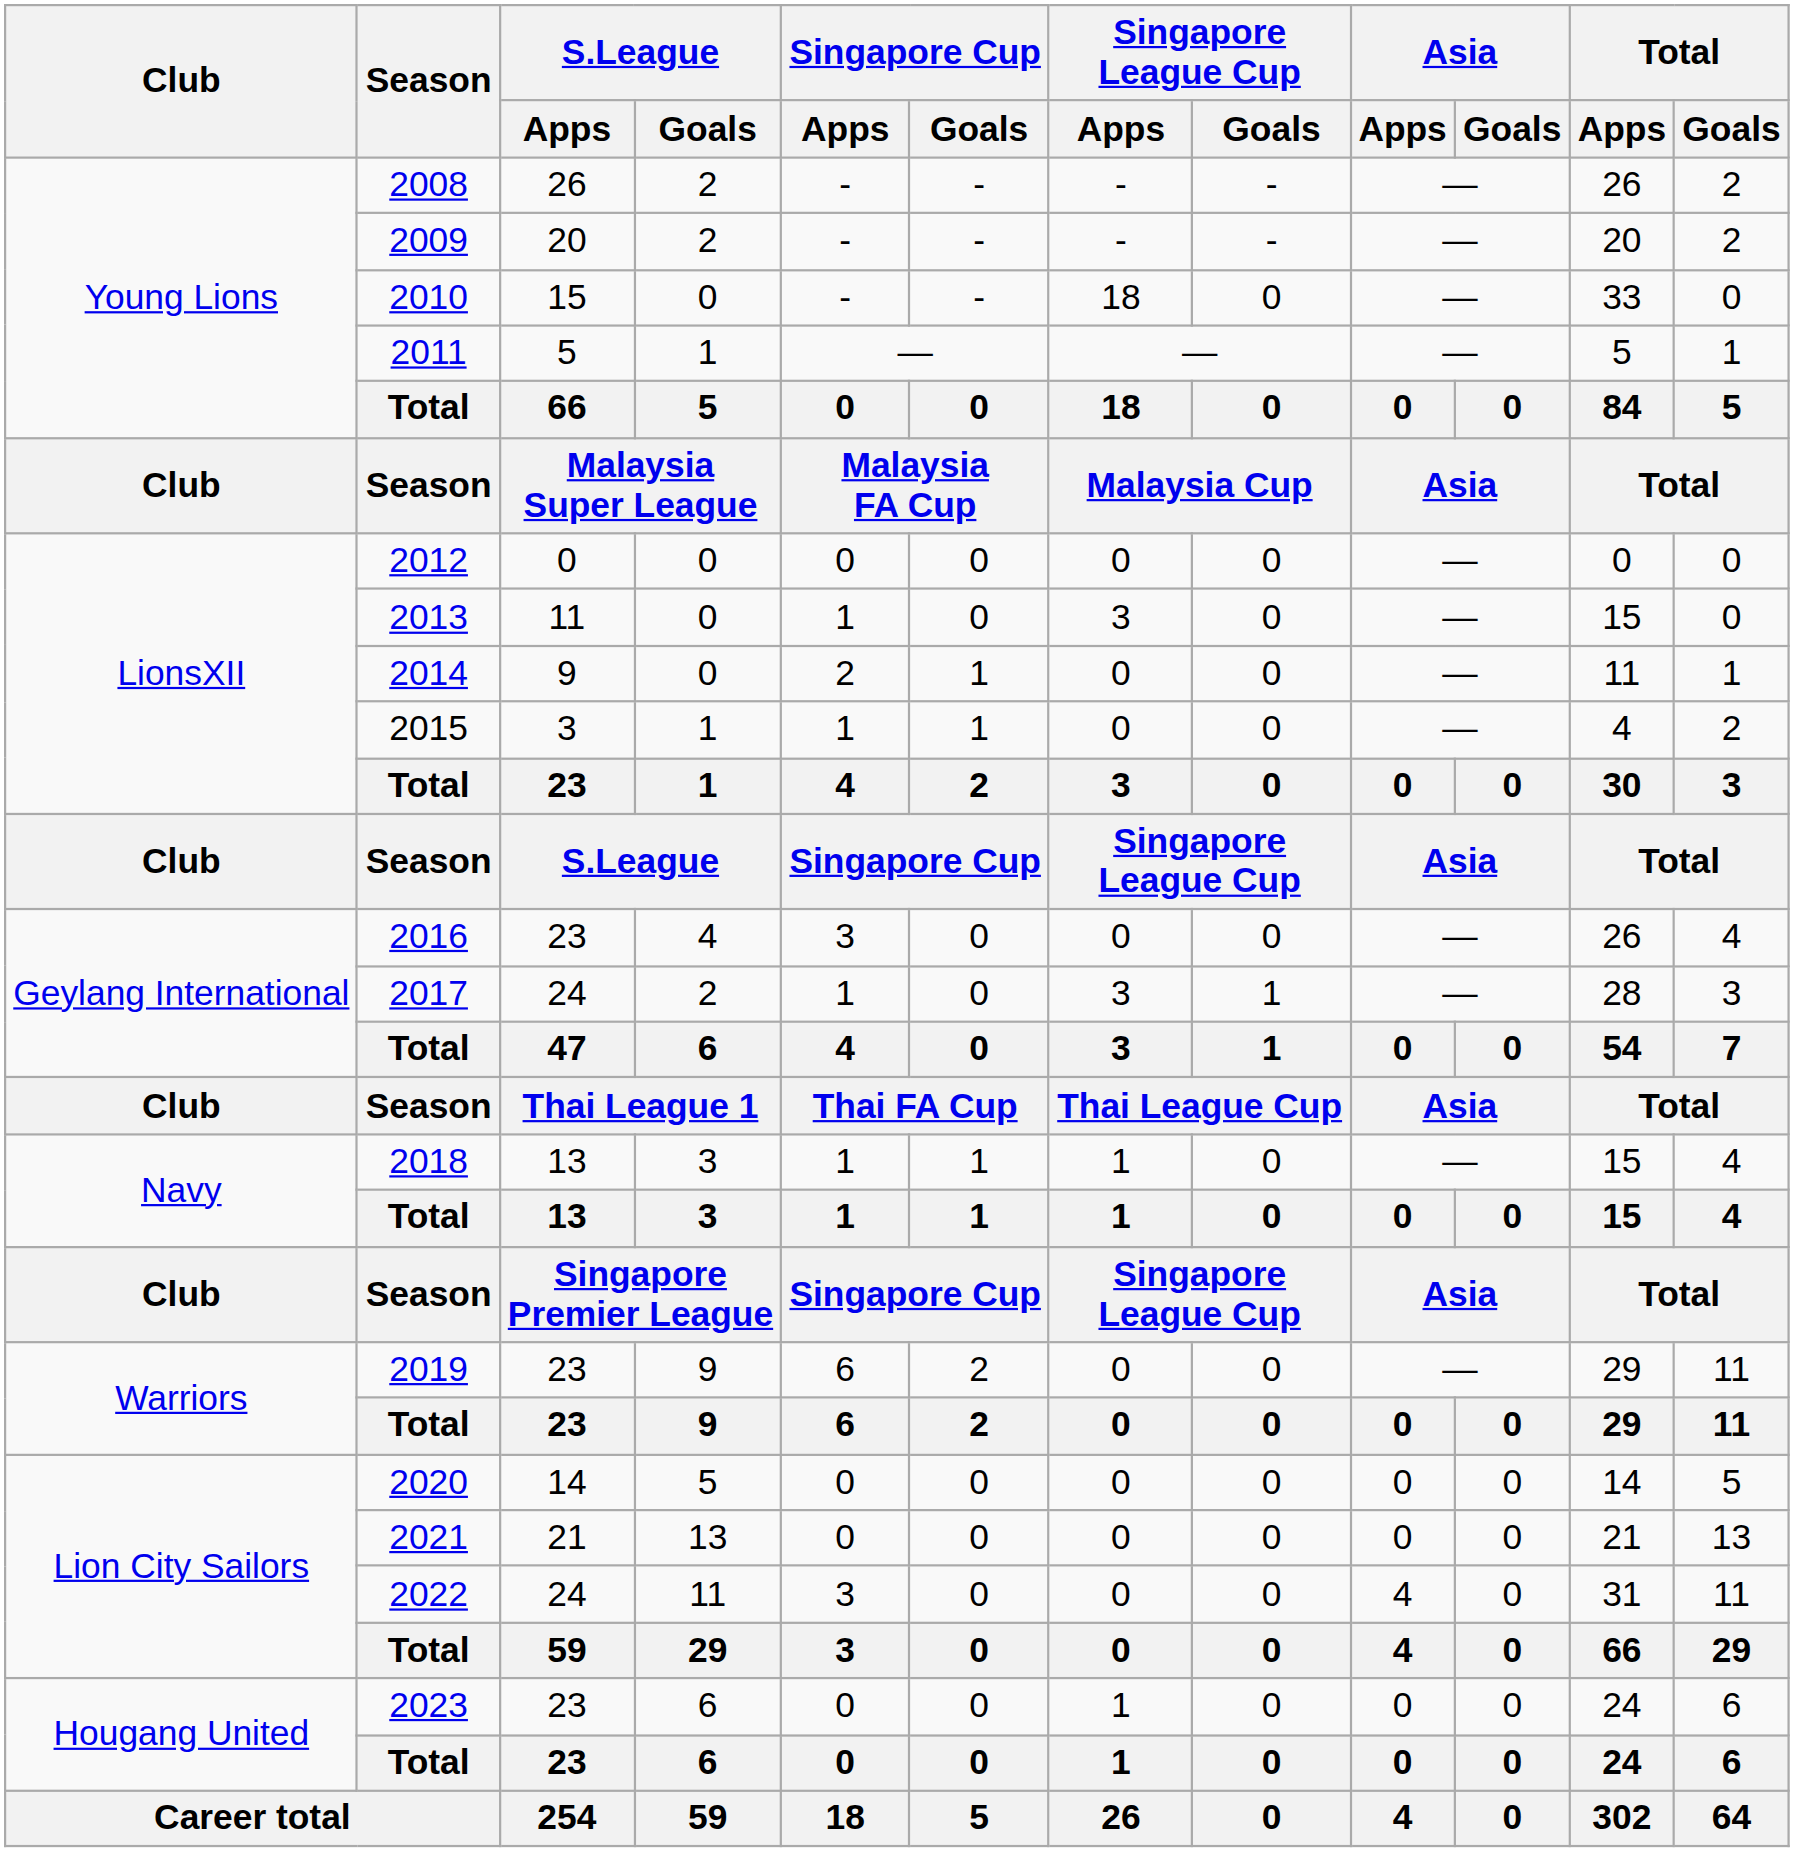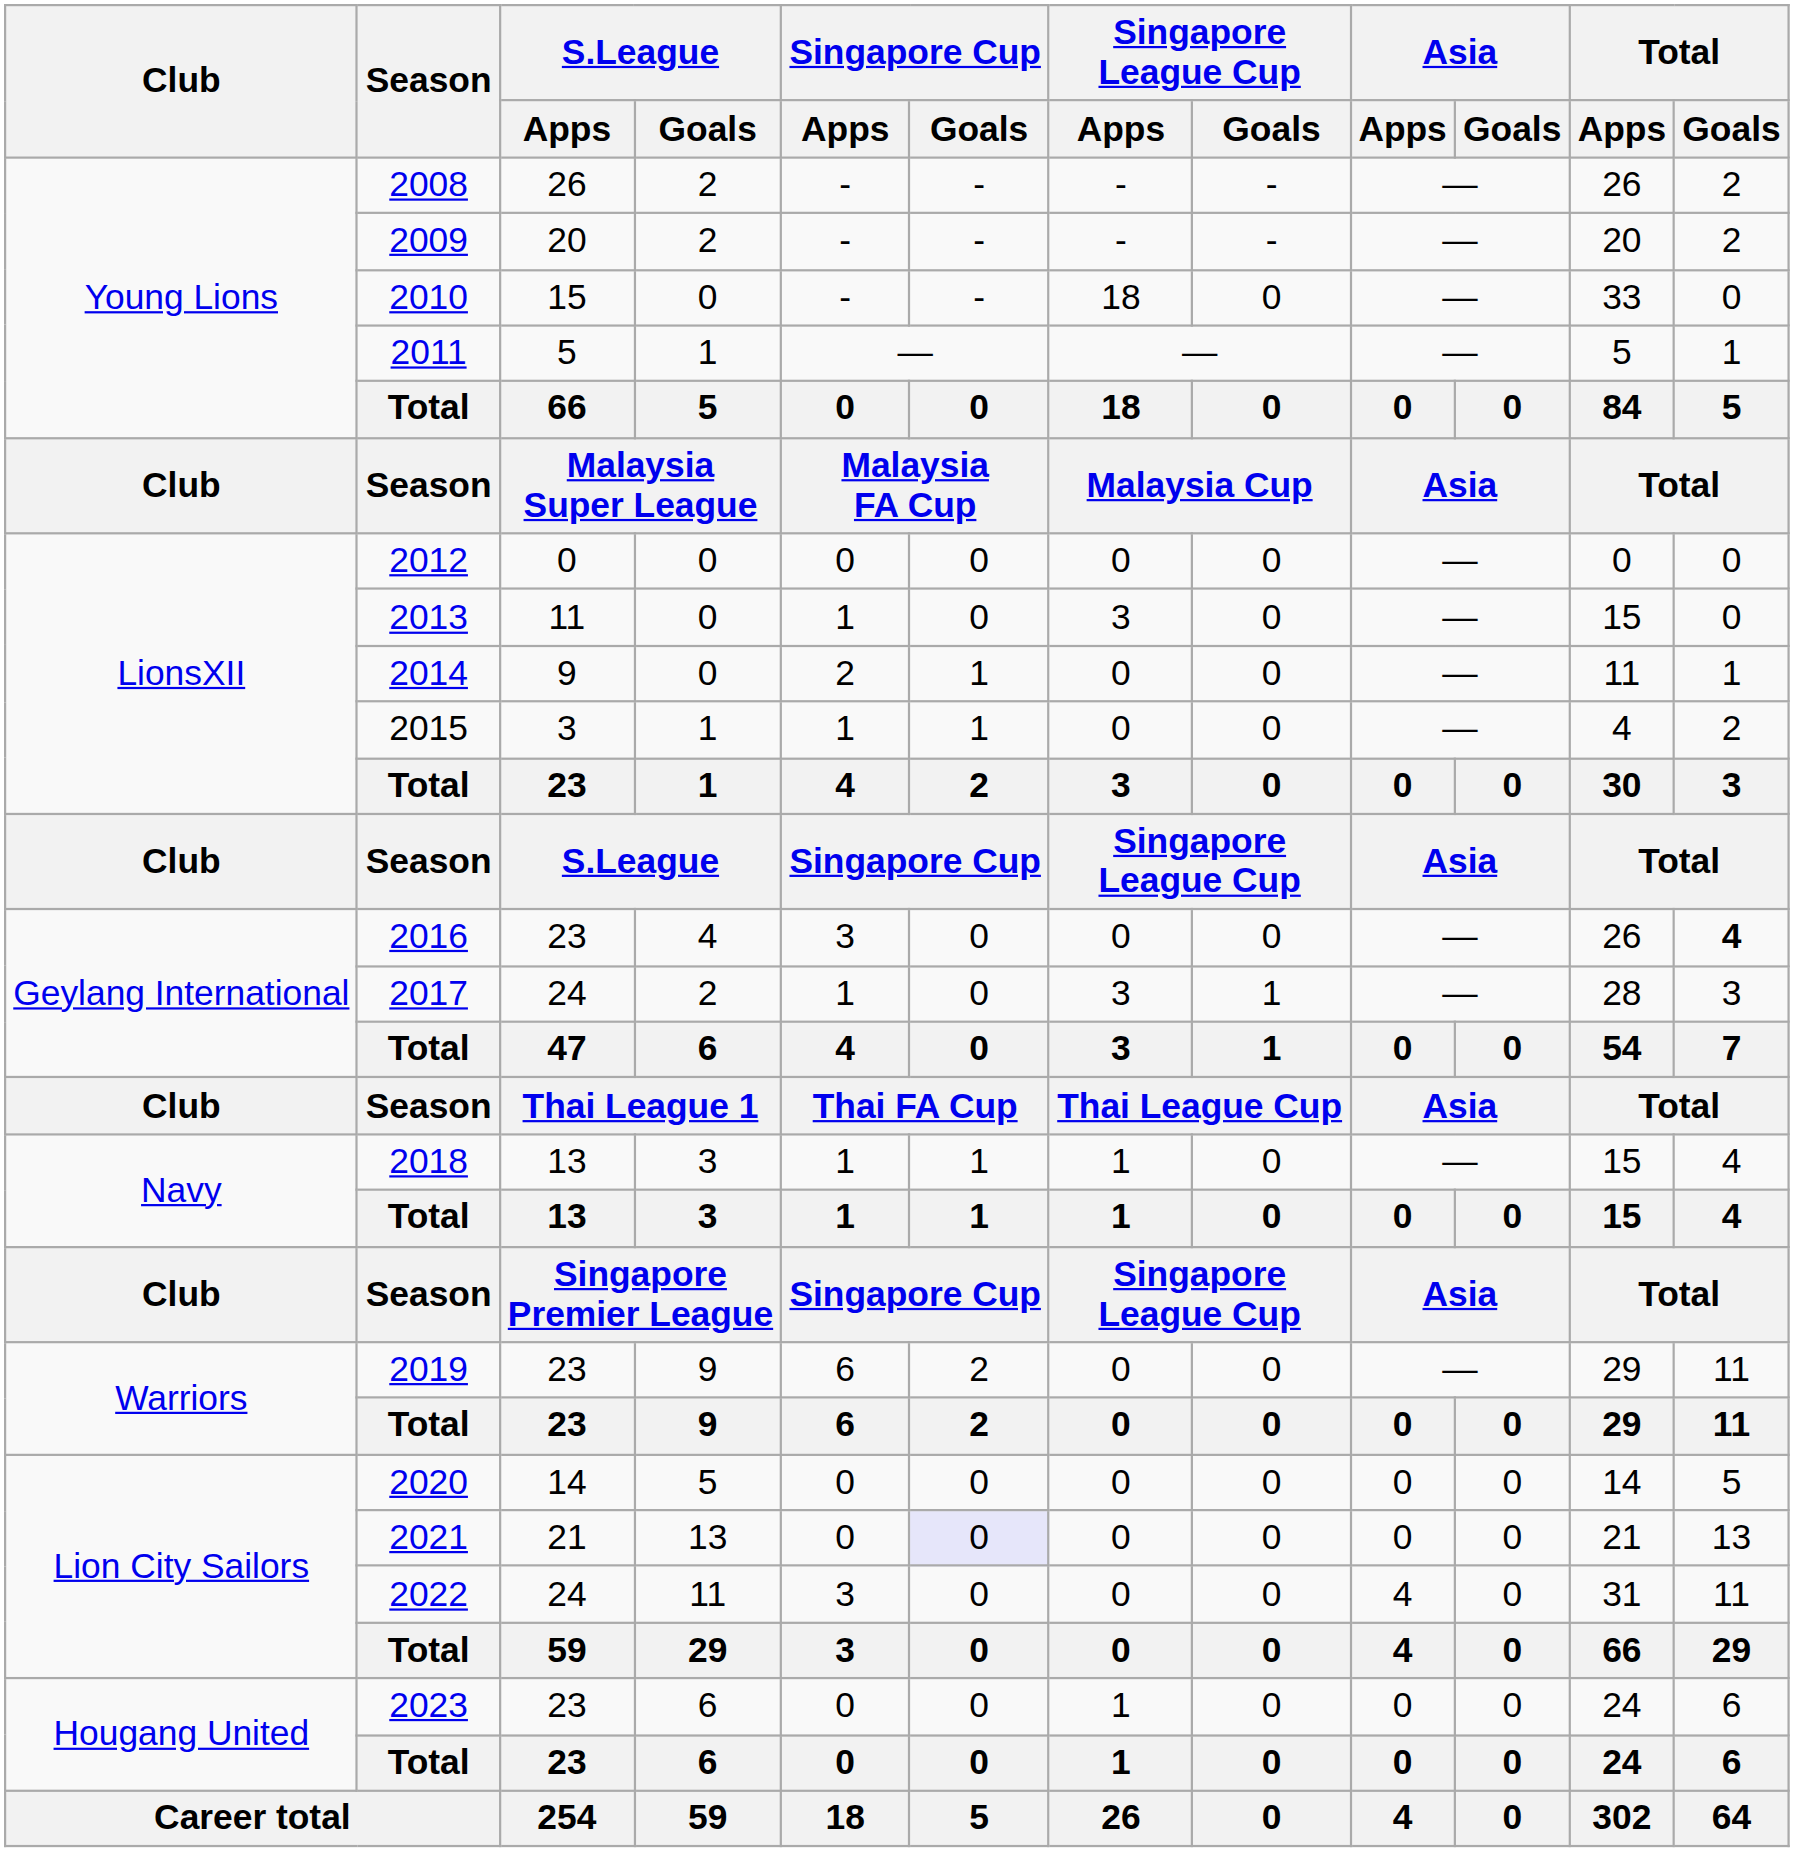(1731, 936) normal -> (1731, 936) bold
(979, 1537) no background -> (979, 1537) lavender background
